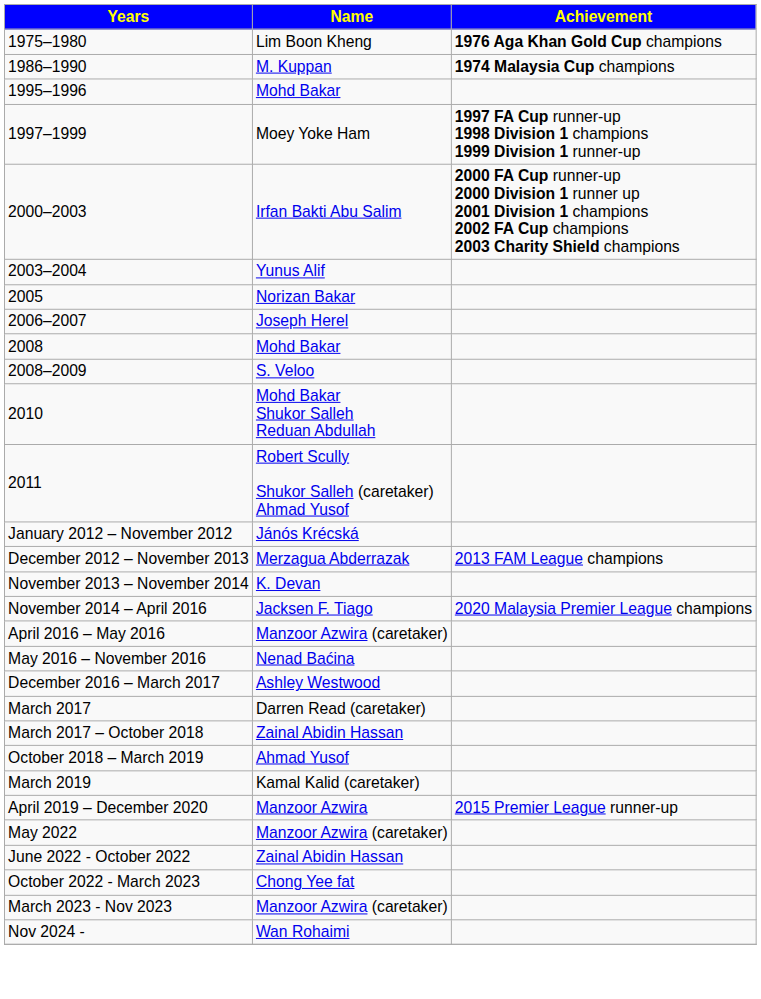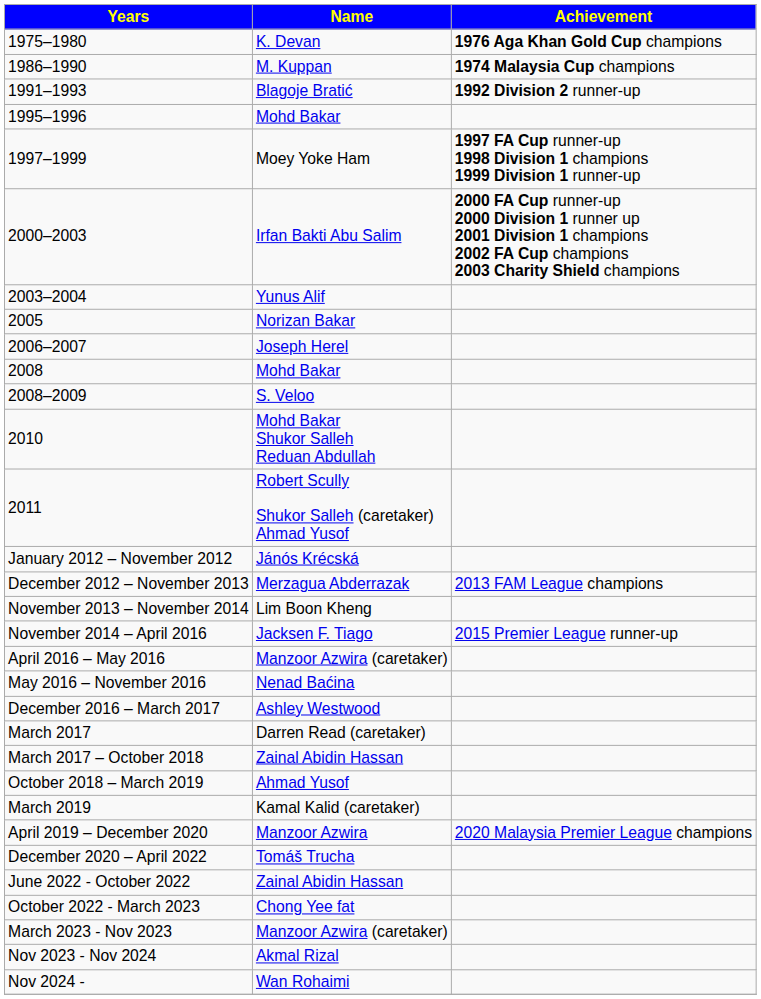(314, 41) Lim Boon Kheng -> (288, 41) K. Devan
+ row: (47, 91)
(288, 583) K. Devan -> (314, 608) Lim Boon Kheng
(603, 608) 2020 Malaysia Premier League champions -> (566, 633) 2015 Premier League runner-up
(566, 807) 2015 Premier League runner-up -> (603, 832) 2020 Malaysia Premier League champions
+ row: (107, 857)
- row: (43, 832)
+ row: (82, 956)
